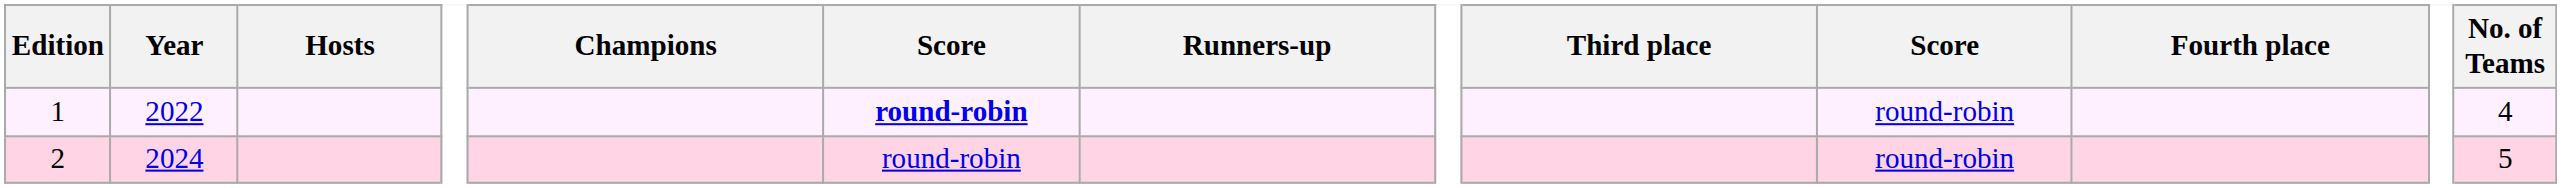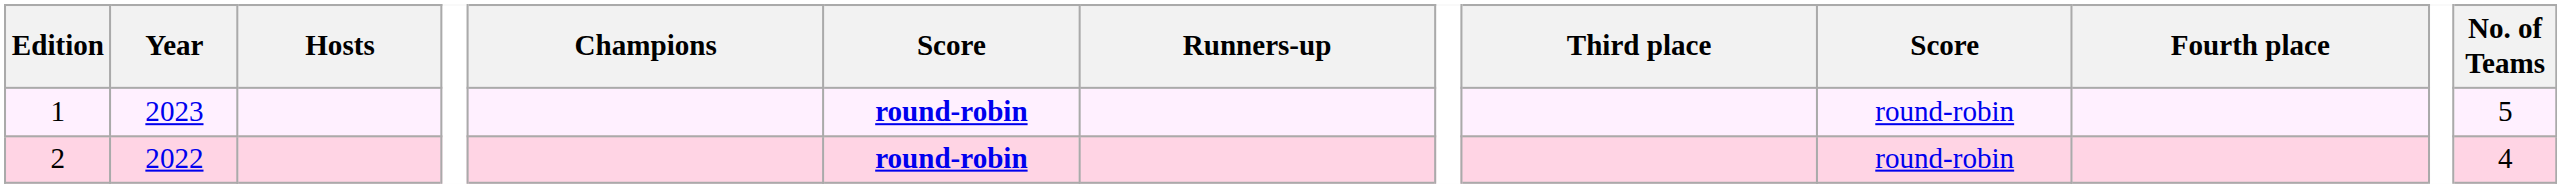(174, 111) 2022 -> (174, 111) 2023
(2505, 111) 4 -> (2505, 111) 5
(174, 159) 2024 -> (174, 159) 2022
(951, 159) normal -> (951, 159) bold
(2505, 159) 5 -> (2505, 159) 4
